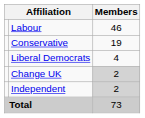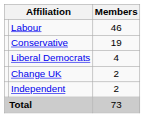(116, 74) lightgrey background -> (116, 74) no background
(116, 89) lightgrey background -> (116, 89) no background
